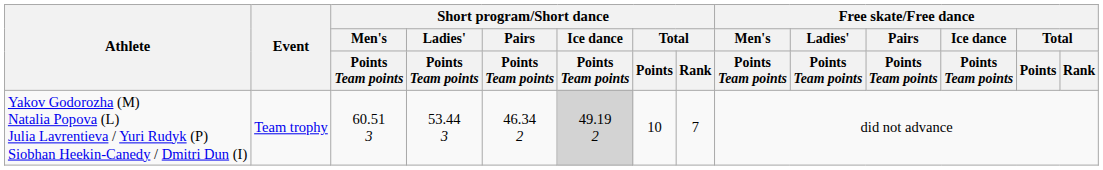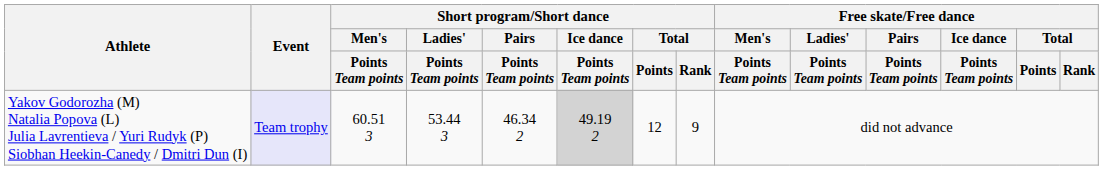(291, 128) no background -> (291, 128) lavender background
(654, 128) 10 -> (654, 128) 12
(695, 128) 7 -> (695, 128) 9
